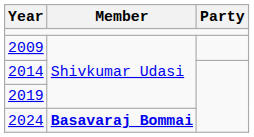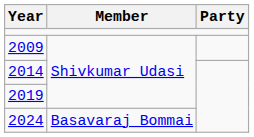(122, 120) bold -> (122, 120) normal
